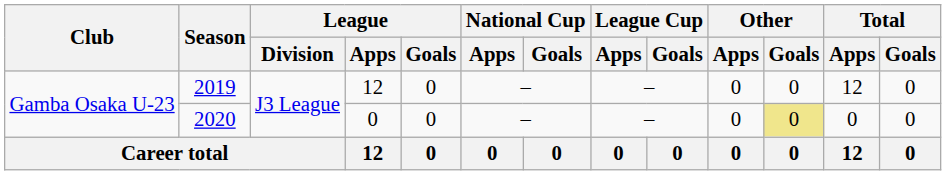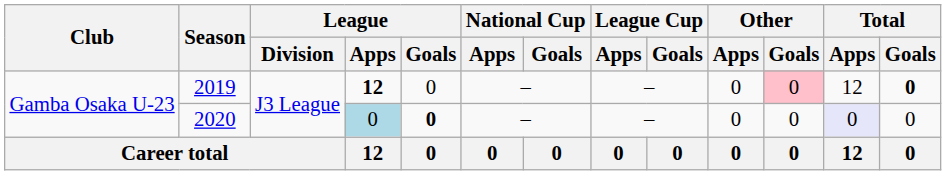(373, 86) normal -> (373, 86) bold
(794, 86) no background -> (794, 86) pink background
(910, 86) normal -> (910, 86) bold
(373, 119) no background -> (373, 119) lightblue background
(431, 119) normal -> (431, 119) bold
(794, 119) khaki background -> (794, 119) no background
(852, 119) no background -> (852, 119) lavender background
